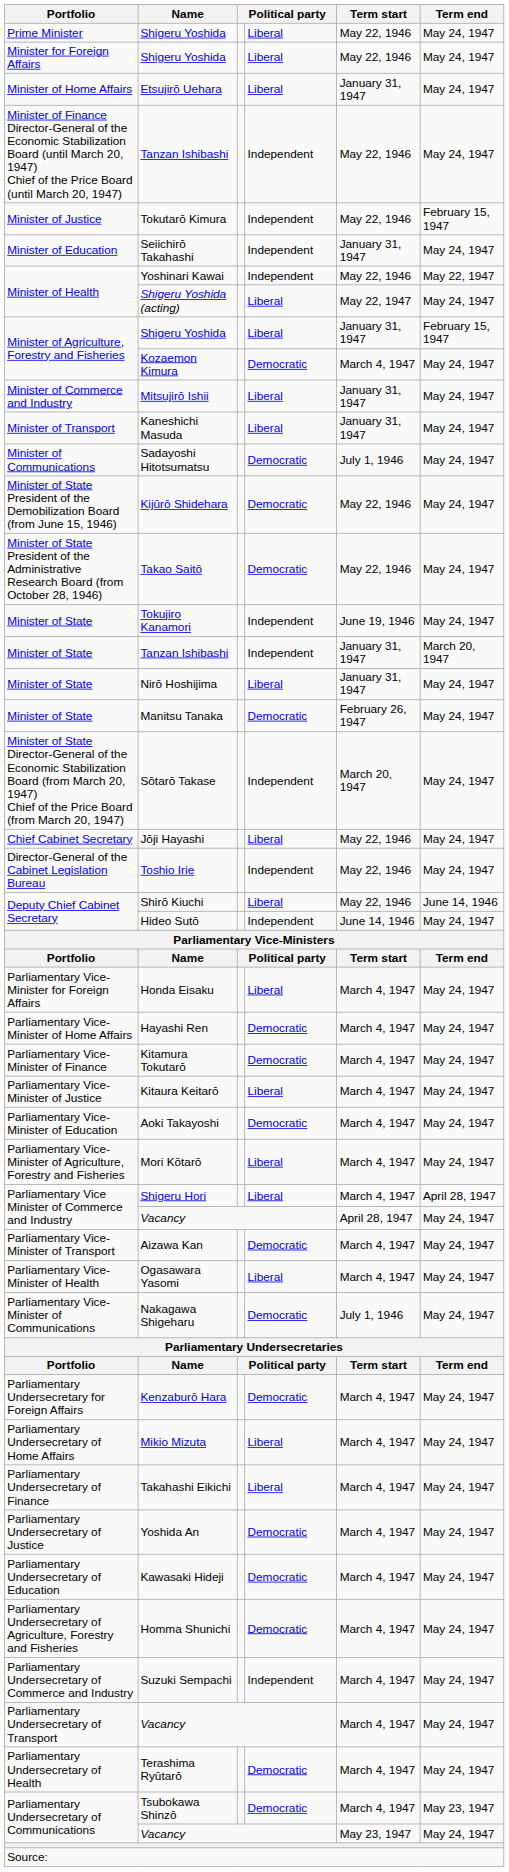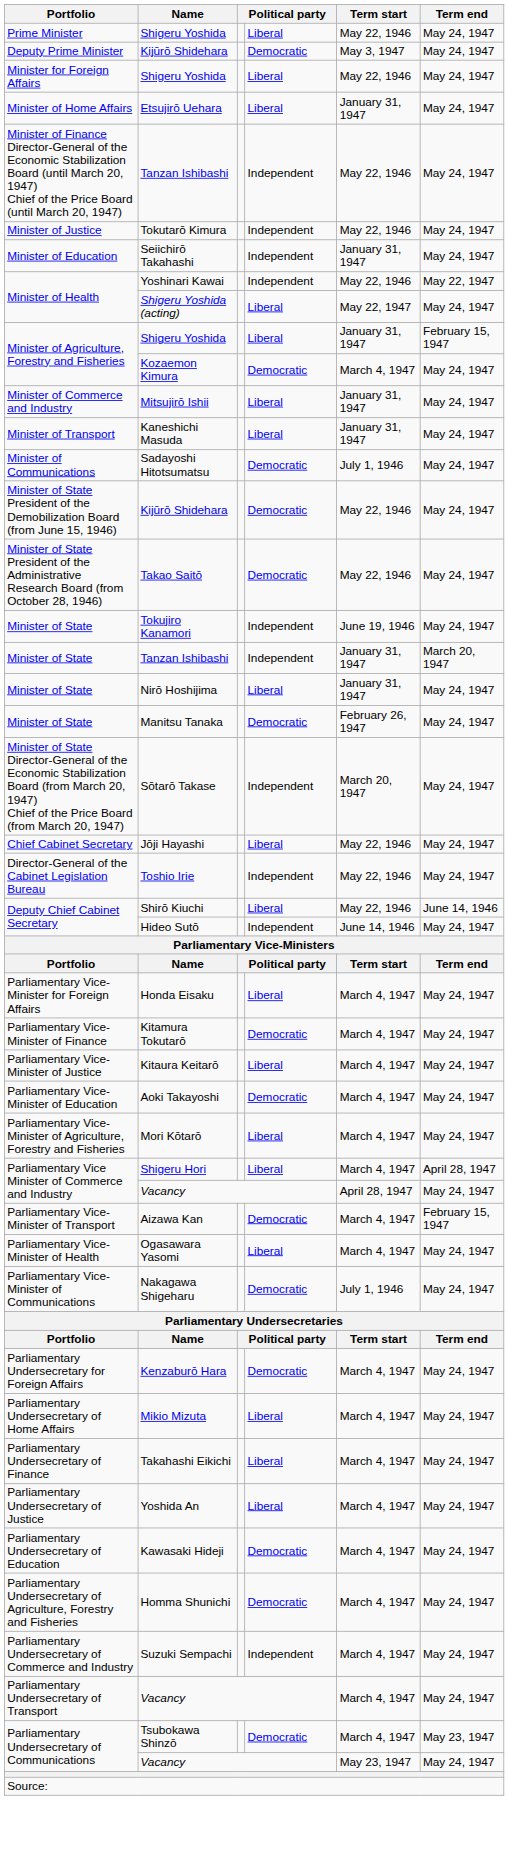+ row: (65, 51)
(456, 219) February 15, 1947 -> (459, 231) May 24, 1947
- row: (70, 1028)
(459, 1245) May 24, 1947 -> (456, 1219) February 15, 1947
(277, 1532) Democratic -> (265, 1506) Liberal
- row: (54, 1770)
